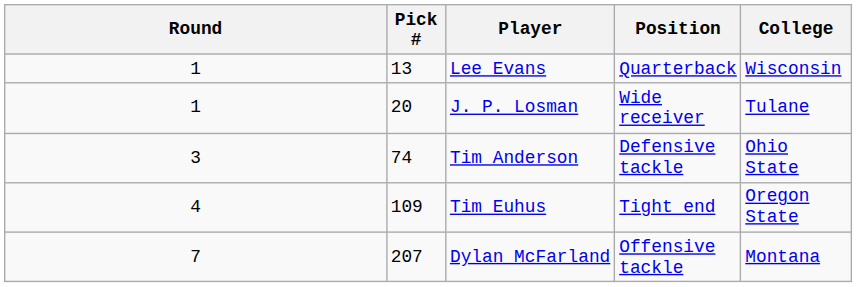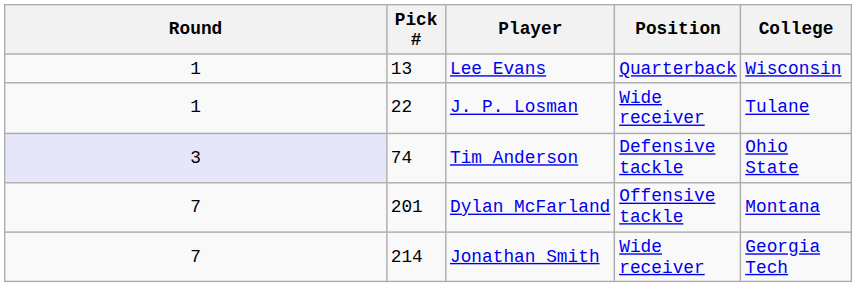(401, 108) 20 -> (401, 108) 22
(196, 158) no background -> (196, 158) lavender background
- row: (498, 207)
(407, 257) 207 -> (407, 207) 201
+ row: (525, 257)
